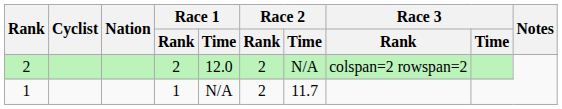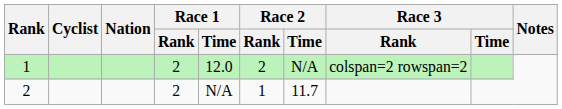(26, 66) 2 -> (26, 66) 1
(26, 91) 1 -> (26, 91) 2
(176, 91) 1 -> (176, 91) 2
(262, 91) 2 -> (262, 91) 1
